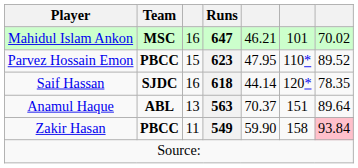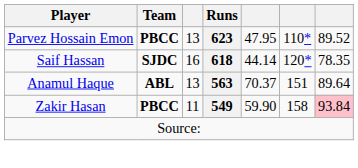- row: (71, 38)
(193, 60) 15 -> (193, 38) 13
